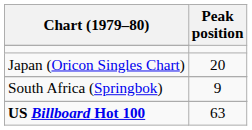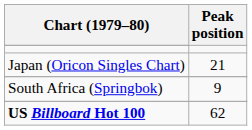(218, 64) 20 -> (218, 64) 21
(218, 112) 63 -> (218, 112) 62
